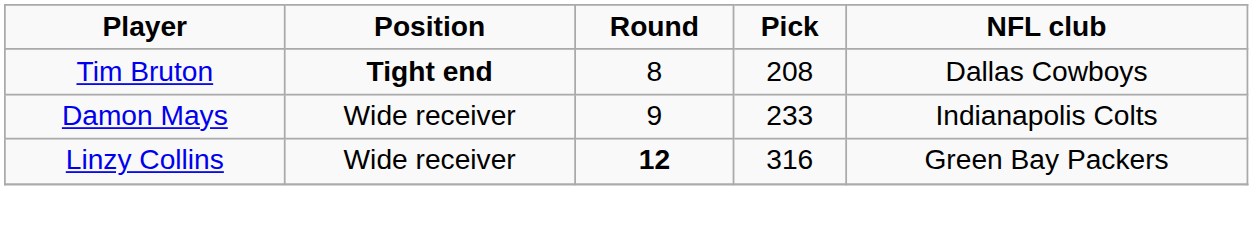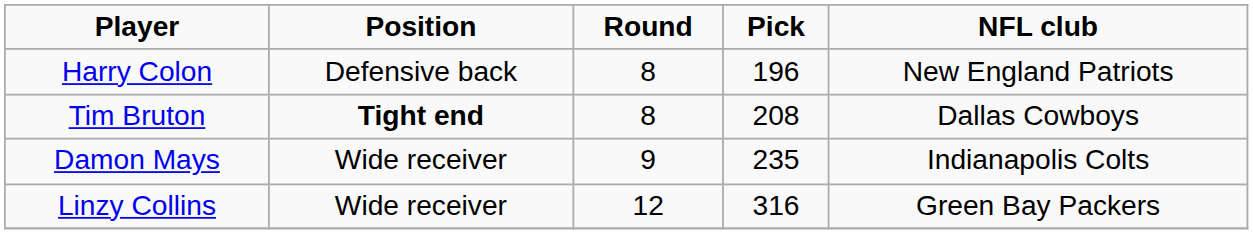+ row: (137, 71)
(790, 116) 233 -> (776, 160) 235
(654, 160) bold -> (648, 205) normal
